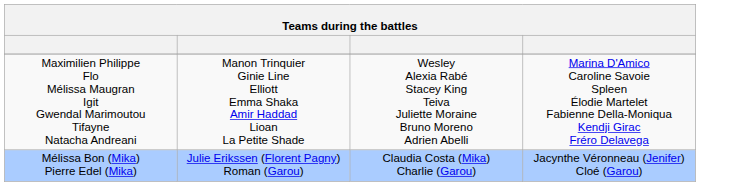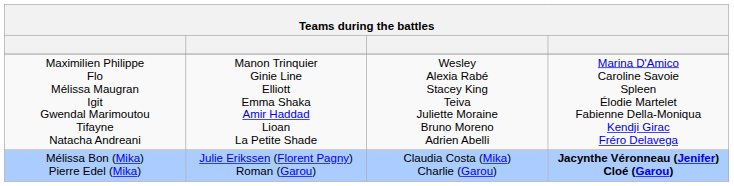(609, 165) normal -> (638, 165) bold
